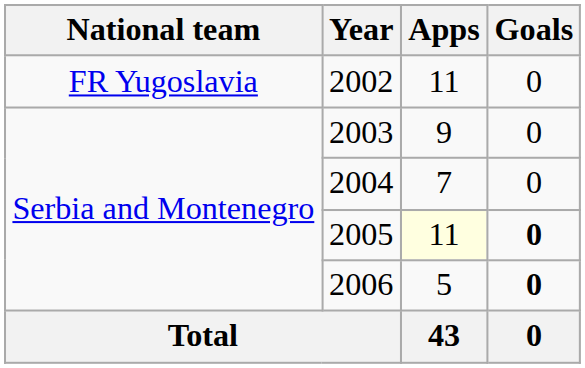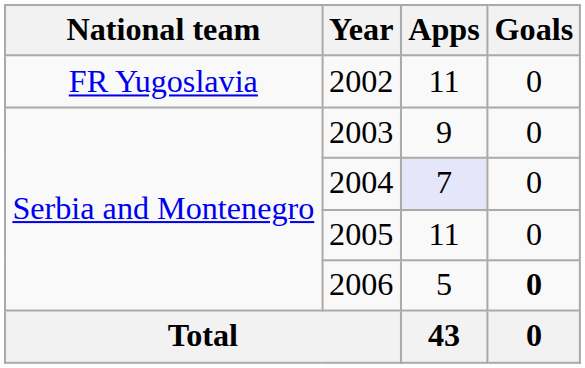(444, 183) no background -> (444, 183) lavender background
(444, 234) lightyellow background -> (444, 234) no background
(534, 234) bold -> (534, 234) normal
